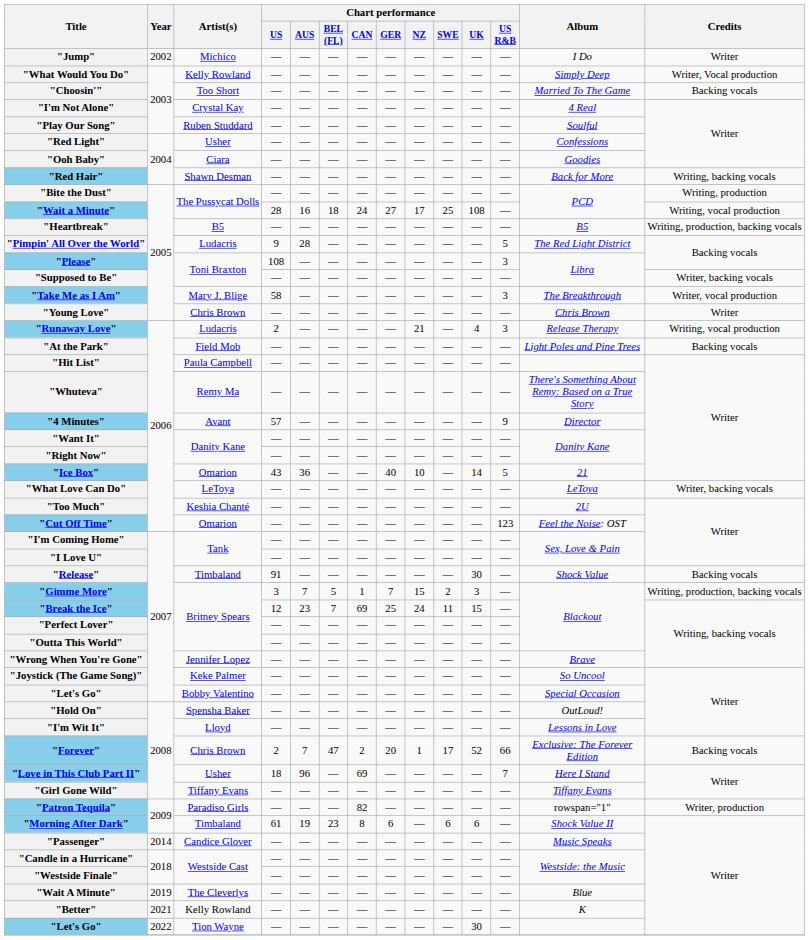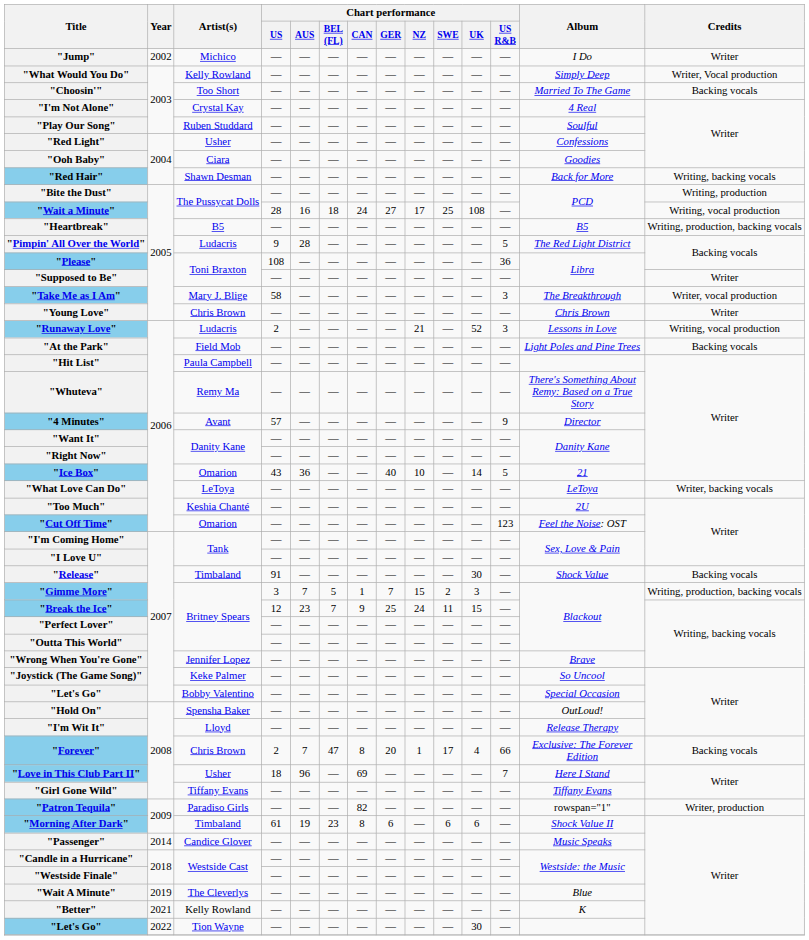(505, 261) 3 -> (505, 261) 36
(725, 278) Writer, backing vocals -> (725, 278) Writer
(477, 329) 4 -> (477, 329) 52
(582, 329) Release Therapy -> (582, 329) Lessons in Love
(362, 608) 69 -> (362, 608) 9
(582, 727) Lessons in Love -> (582, 727) Release Therapy
(362, 750) 2 -> (362, 750) 8
(477, 750) 52 -> (477, 750) 4
